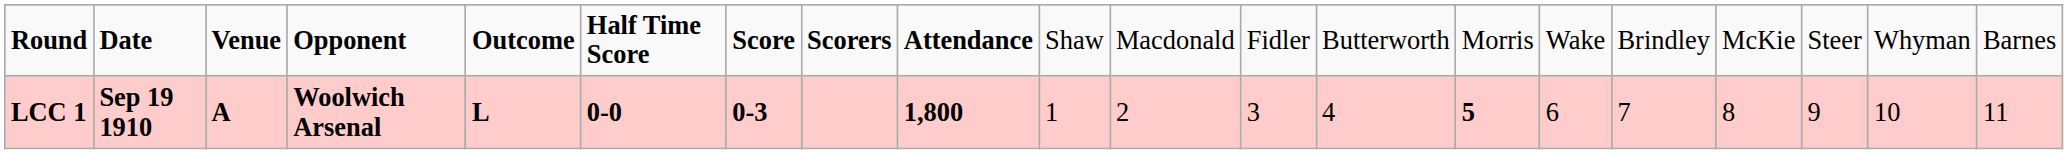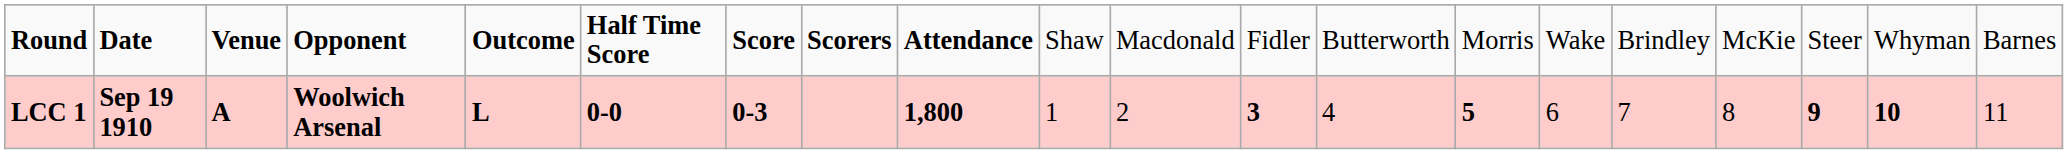(1253, 111) normal -> (1253, 111) bold
(1814, 111) normal -> (1814, 111) bold
(1887, 111) normal -> (1887, 111) bold
